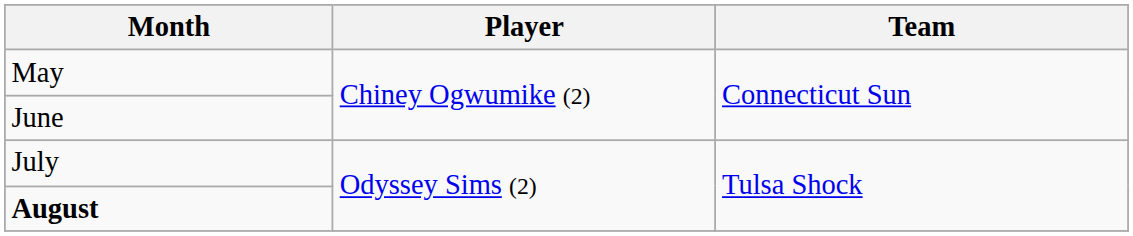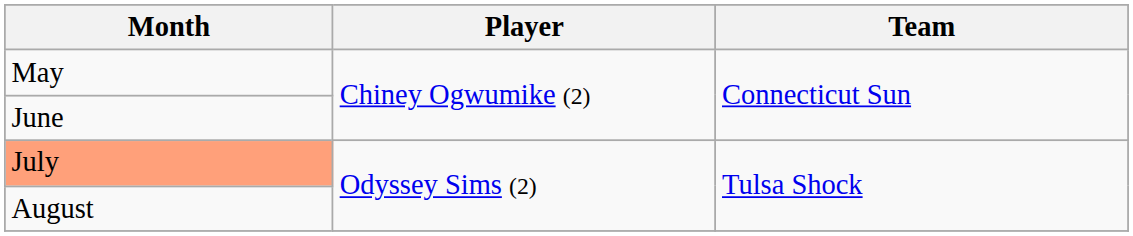(35, 162) no background -> (35, 162) lightsalmon background
(55, 207) bold -> (53, 207) normal
